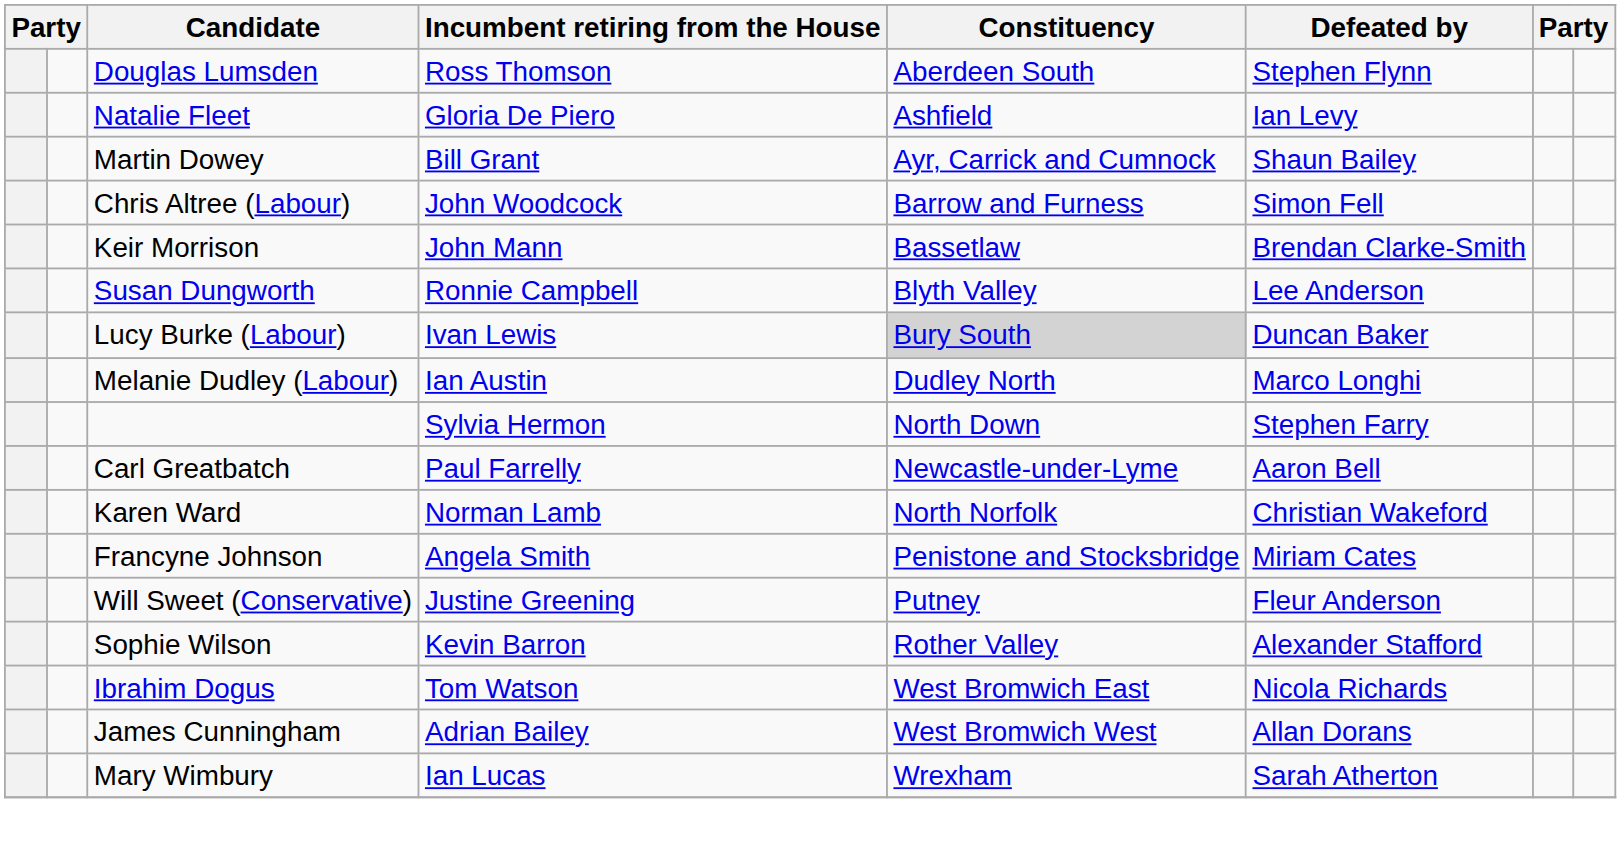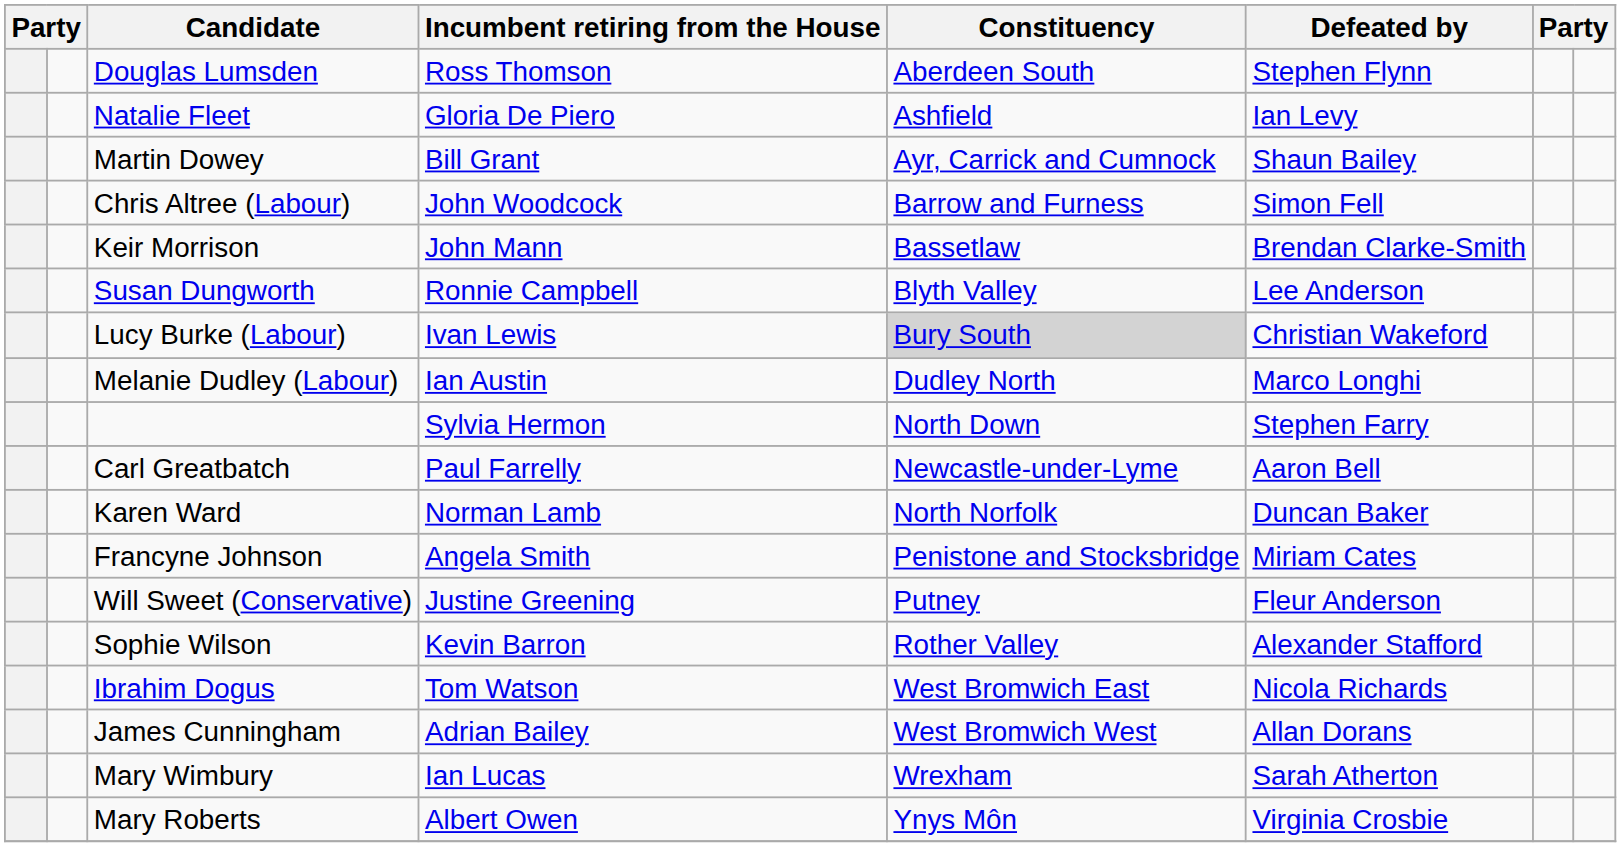(1341, 335) Duncan Baker -> (1370, 335) Christian Wakeford
(1370, 511) Christian Wakeford -> (1341, 511) Duncan Baker
+ row: (177, 820)
